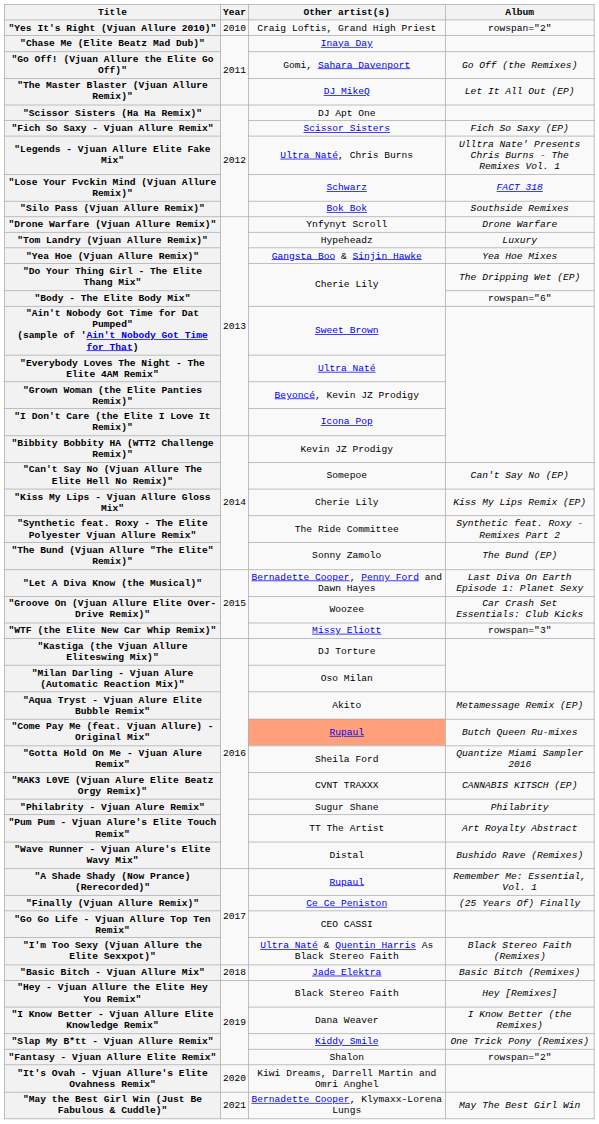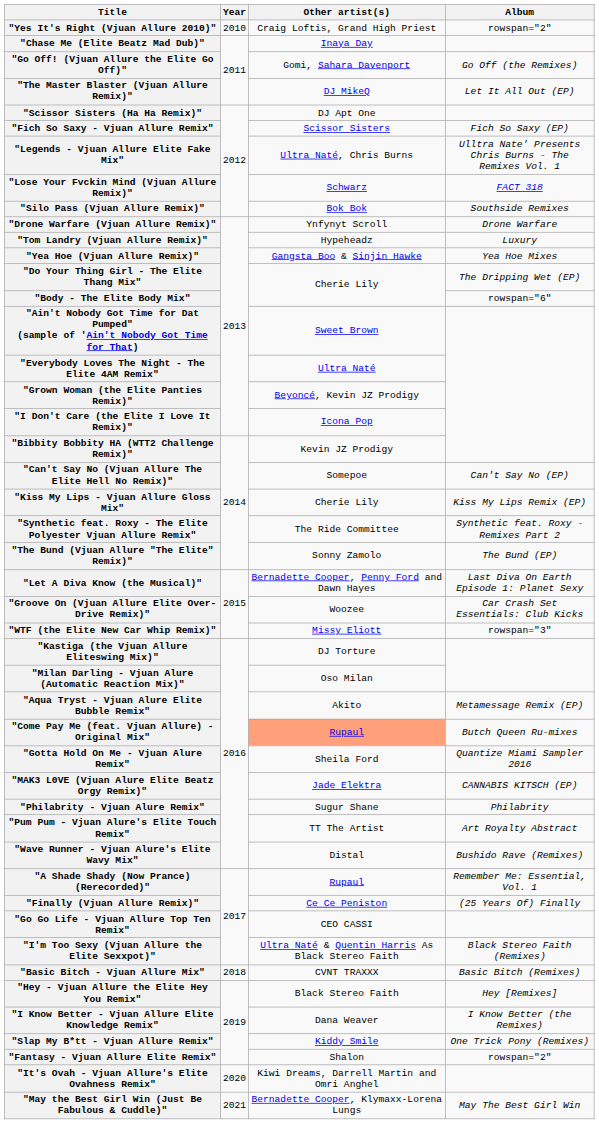(347, 786) CVNT TRAXXX -> (347, 786) Jade Elektra
(347, 972) Jade Elektra -> (347, 972) CVNT TRAXXX
